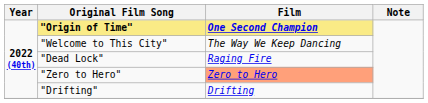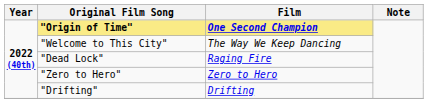(243, 75) lightsalmon background -> (243, 75) no background
